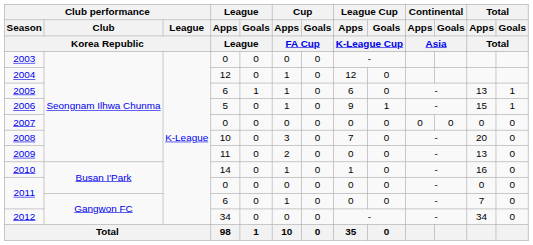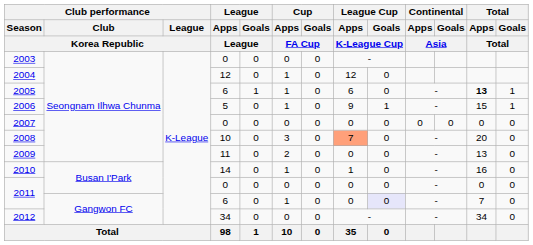(482, 91) normal -> (482, 91) bold
(351, 138) no background -> (351, 138) lightsalmon background
(387, 201) no background -> (387, 201) lavender background
